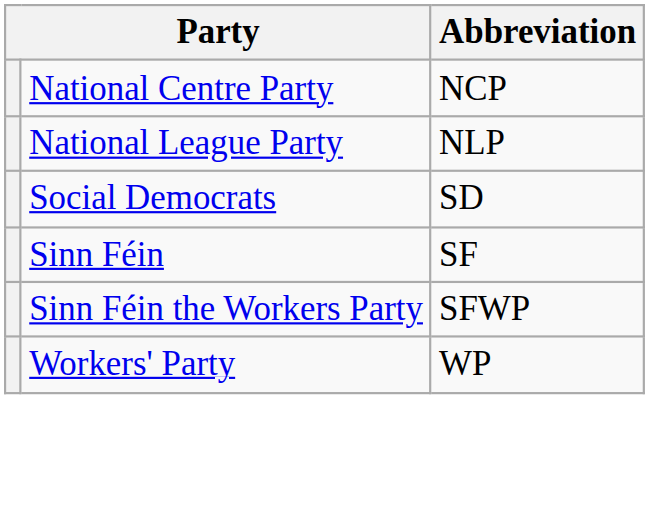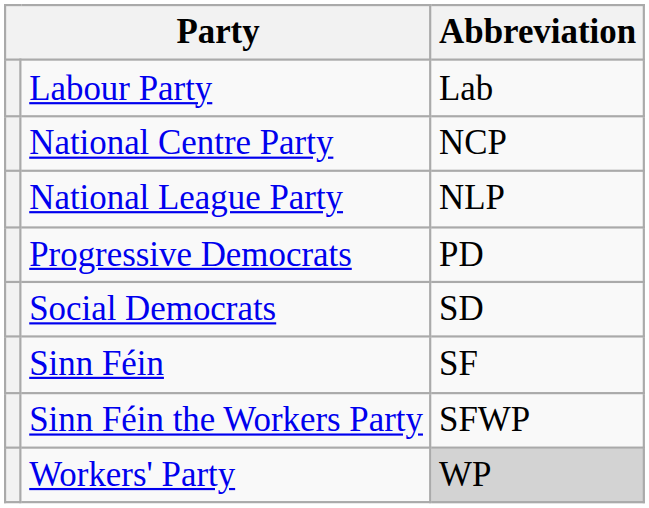+ row: (121, 87)
+ row: (190, 253)
(465, 364) no background -> (465, 474) lightgrey background
